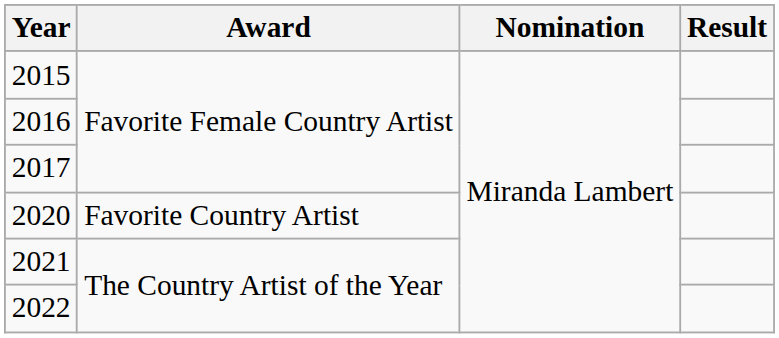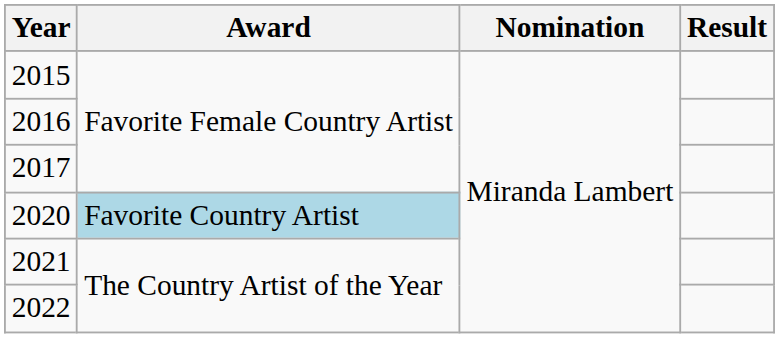(222, 214) no background -> (222, 214) lightblue background
